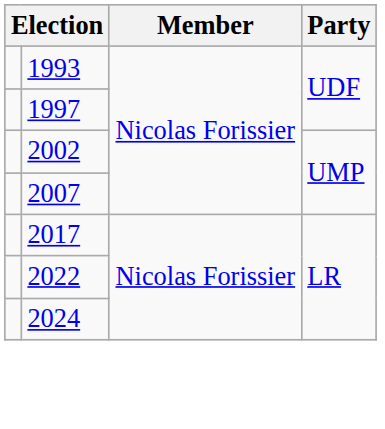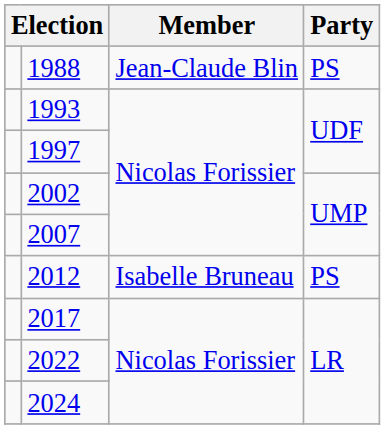+ row: (54, 67)
+ row: (54, 276)
